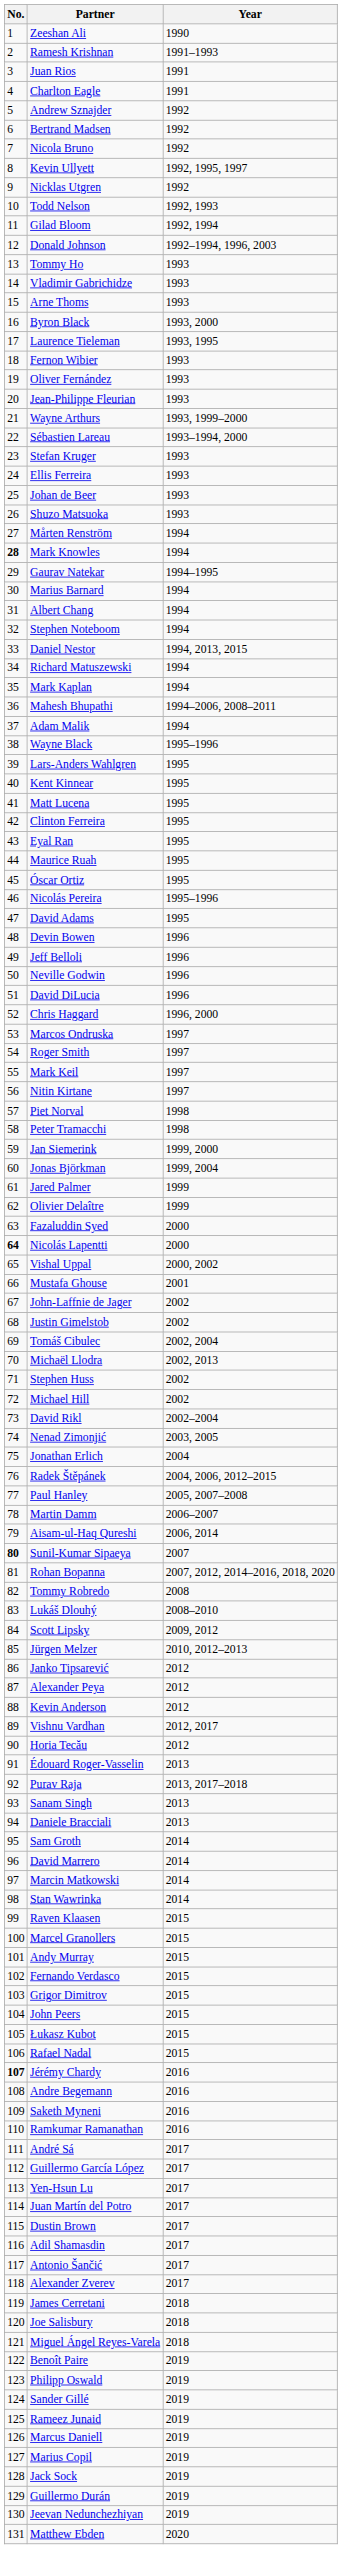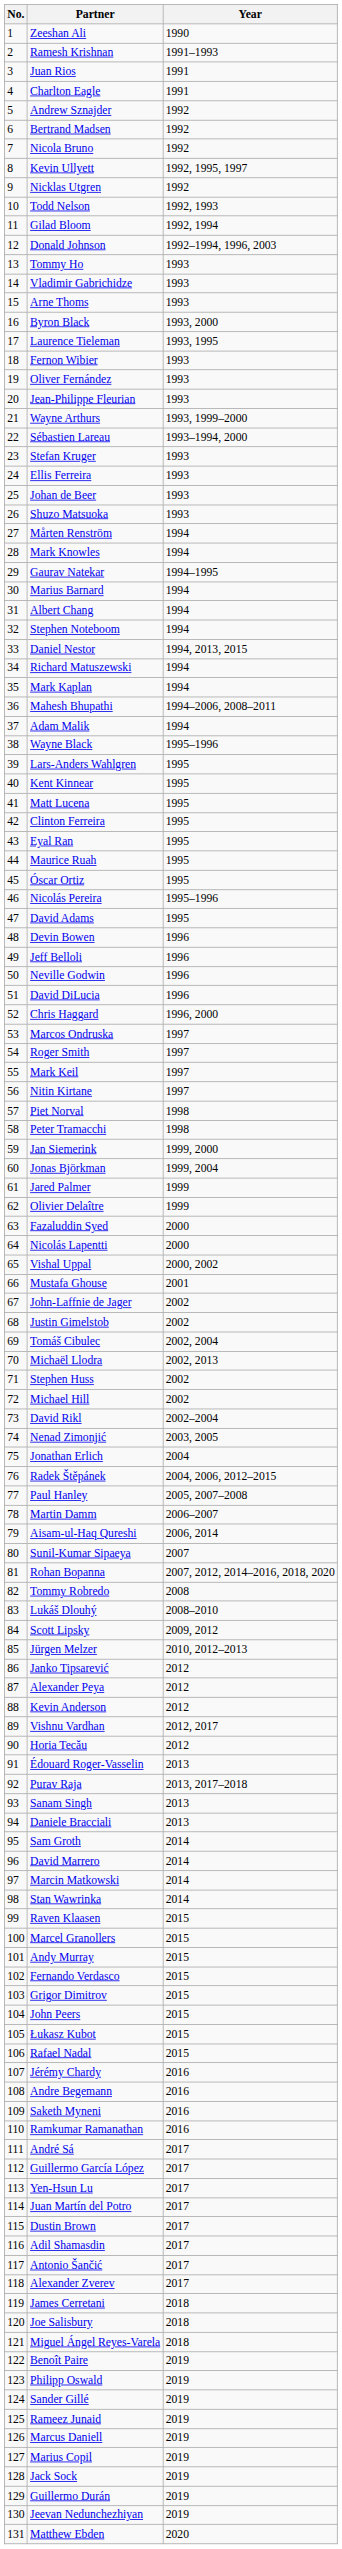(13, 553) bold -> (13, 553) normal
(13, 1245) bold -> (13, 1245) normal
(13, 1553) bold -> (13, 1553) normal
(16, 2072) bold -> (16, 2072) normal
